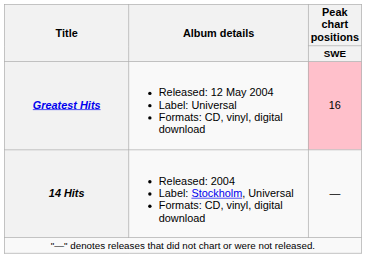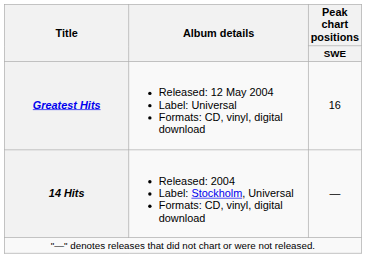(335, 105) pink background -> (335, 105) no background
